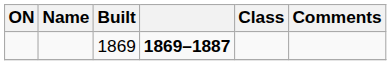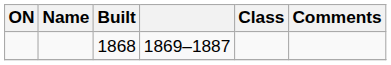(117, 45) 1869 -> (117, 45) 1868
(187, 45) bold -> (187, 45) normal
